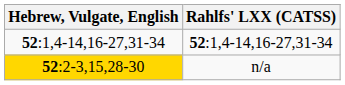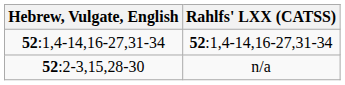(93, 67) gold background -> (93, 67) no background
